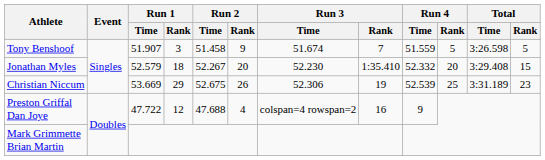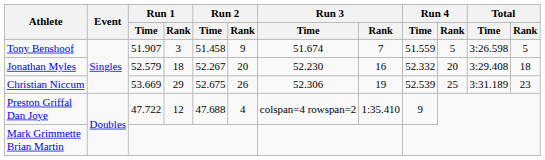(381, 67) 1:35.410 -> (381, 67) 16
(525, 67) 15 -> (525, 67) 18
(381, 109) 16 -> (381, 109) 1:35.410
